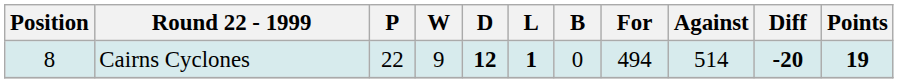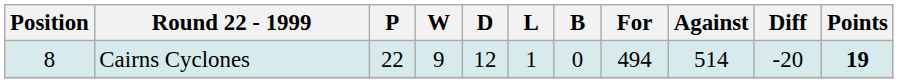(485, 58) bold -> (485, 58) normal
(531, 58) bold -> (531, 58) normal
(788, 58) bold -> (788, 58) normal
